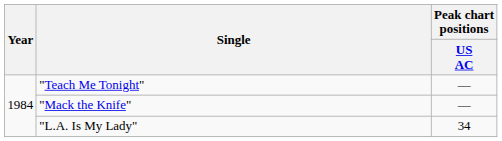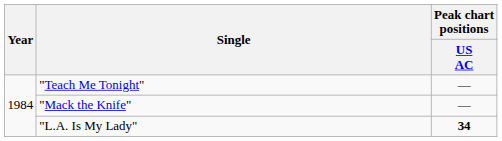(464, 126) normal -> (464, 126) bold
